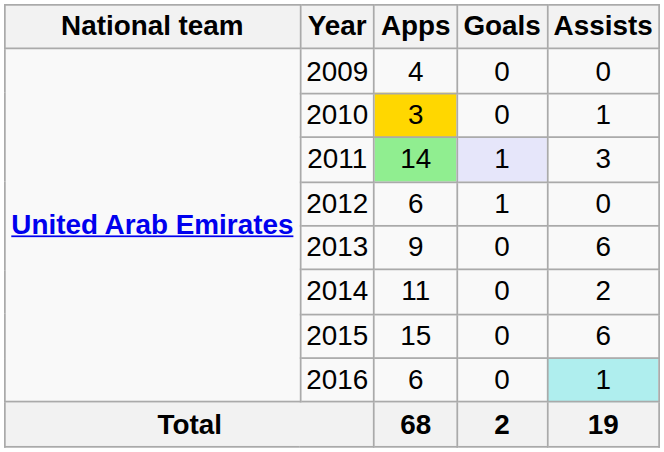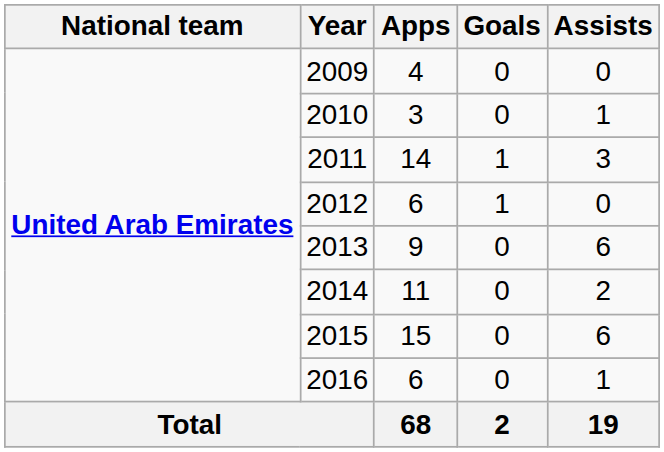(416, 114) gold background -> (416, 114) no background
(416, 159) lightgreen background -> (416, 159) no background
(502, 159) lavender background -> (502, 159) no background
(603, 379) paleturquoise background -> (603, 379) no background
